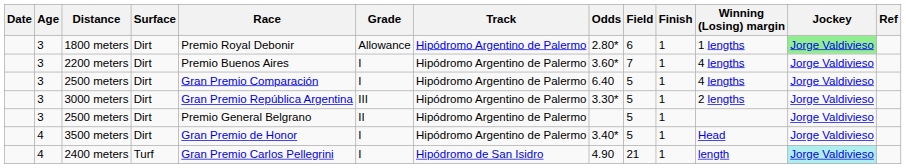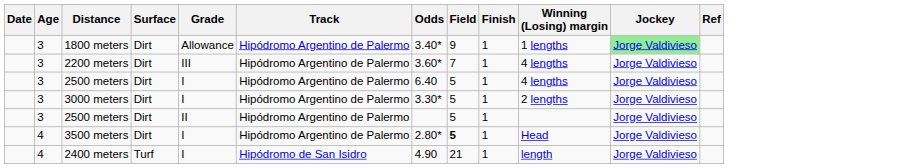- column: (267, 20)
(605, 44) 2.80* -> (428, 44) 3.40*
(630, 44) 6 -> (453, 44) 9
(360, 63) I -> (186, 63) III
(363, 99) III -> (183, 99) I
(605, 136) 3.40* -> (428, 136) 2.80*
(630, 136) normal -> (453, 136) bold
(832, 154) paleturquoise background -> (655, 154) no background
